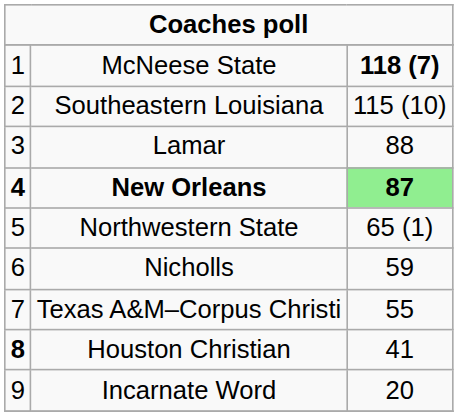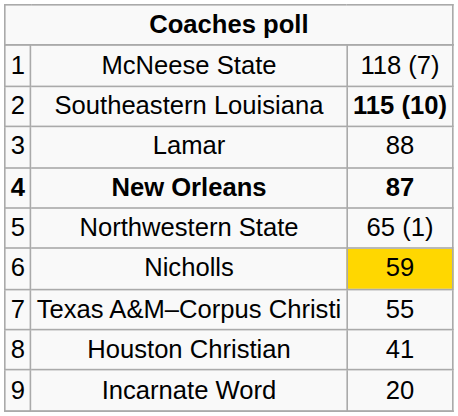(400, 65) bold -> (400, 65) normal
(400, 106) normal -> (400, 106) bold
(400, 187) lightgreen background -> (400, 187) no background
(400, 268) no background -> (400, 268) gold background
(18, 349) bold -> (18, 349) normal
